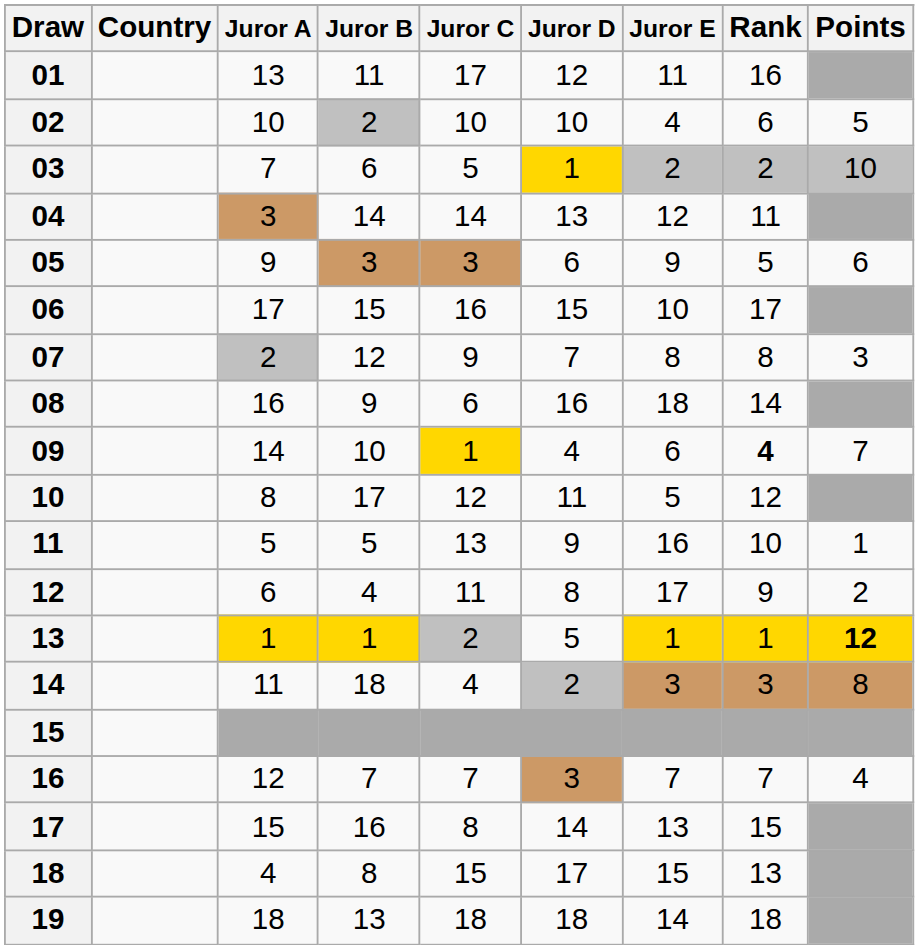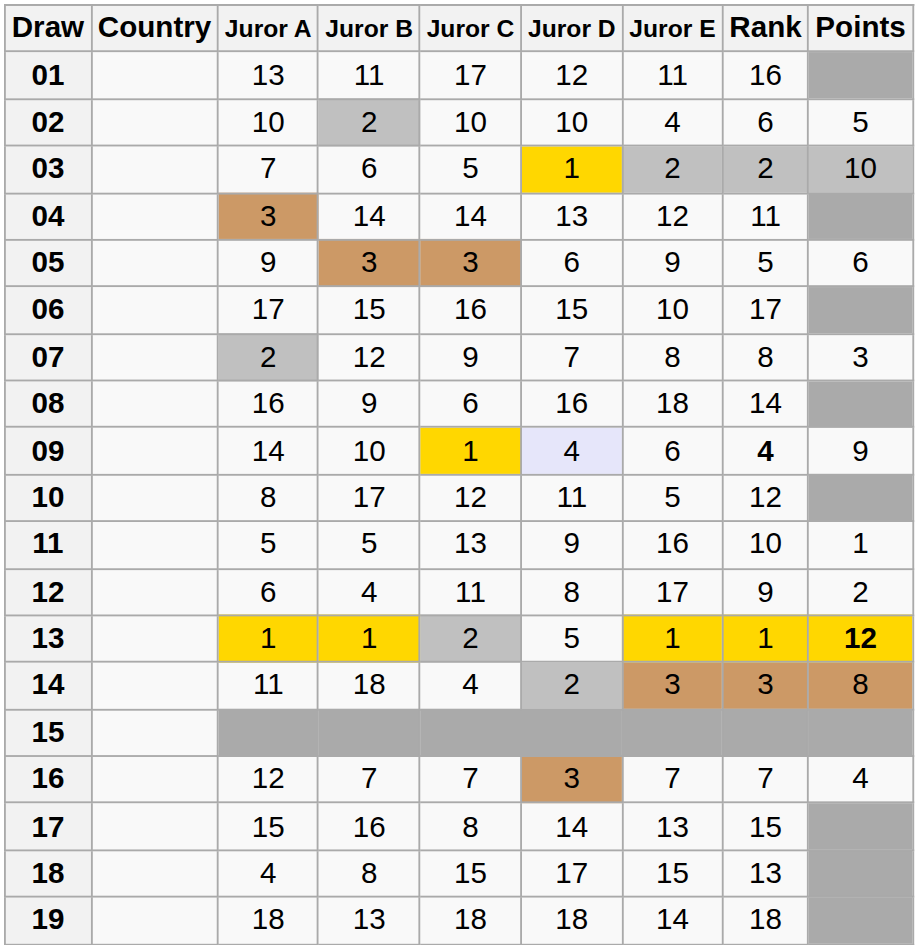(572, 450) no background -> (572, 450) lavender background
(861, 450) 7 -> (861, 450) 9
